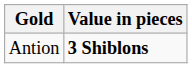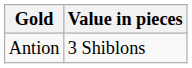(108, 47) bold -> (107, 47) normal
